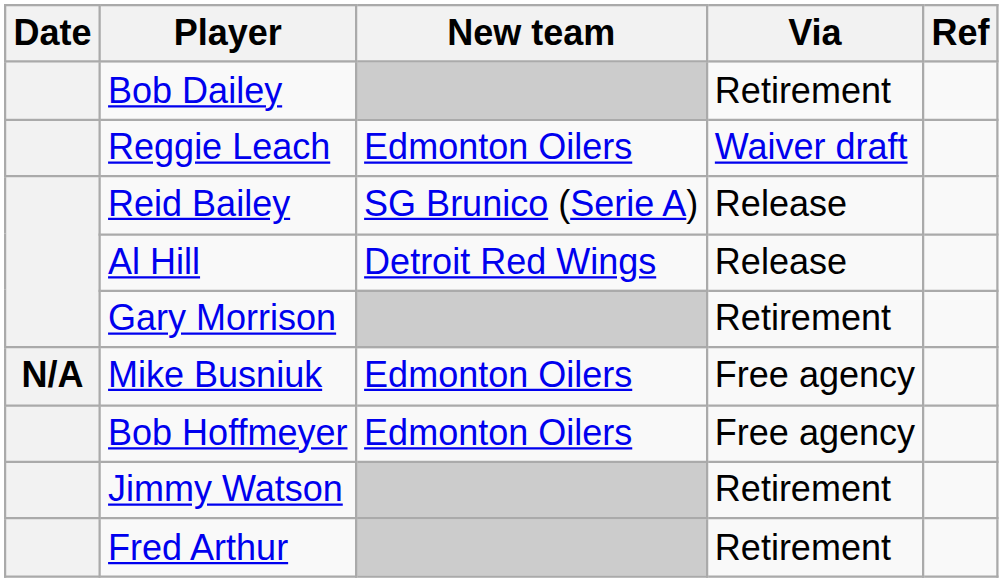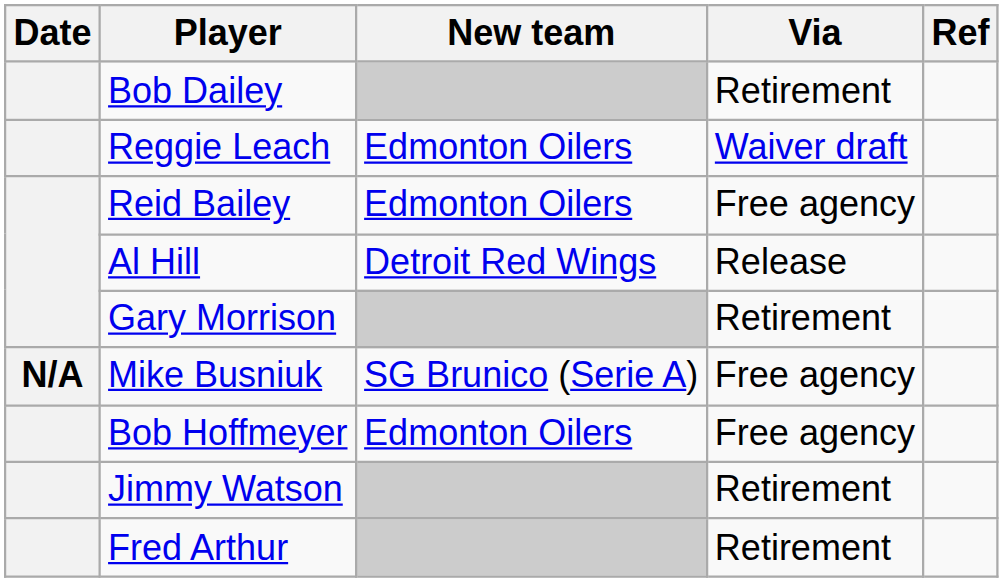(531, 204) SG Brunico (Serie A) -> (498, 204) Edmonton Oilers
(781, 204) Release -> (815, 204) Free agency
(498, 375) Edmonton Oilers -> (531, 375) SG Brunico (Serie A)
